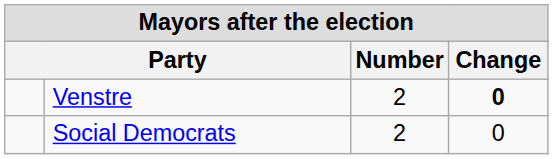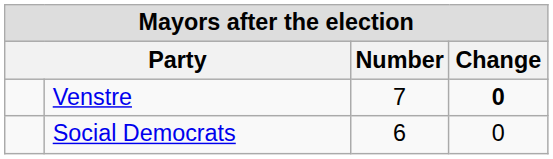(400, 97) 2 -> (400, 97) 7
(400, 134) 2 -> (400, 134) 6
